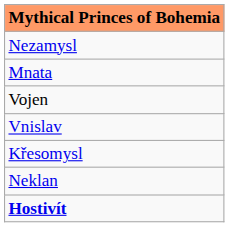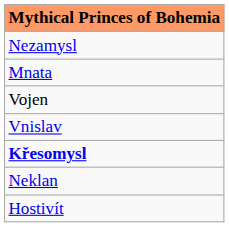(46, 153) normal -> (47, 153) bold
(37, 208) bold -> (36, 208) normal
